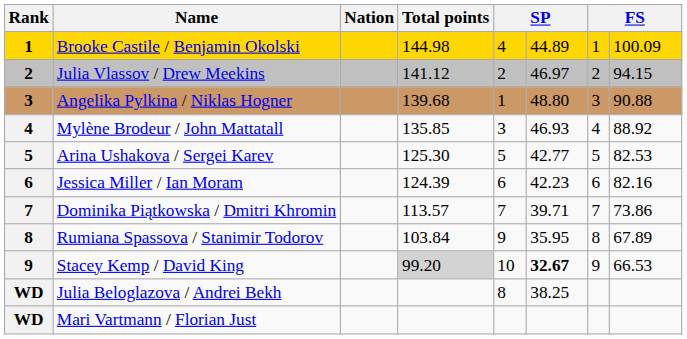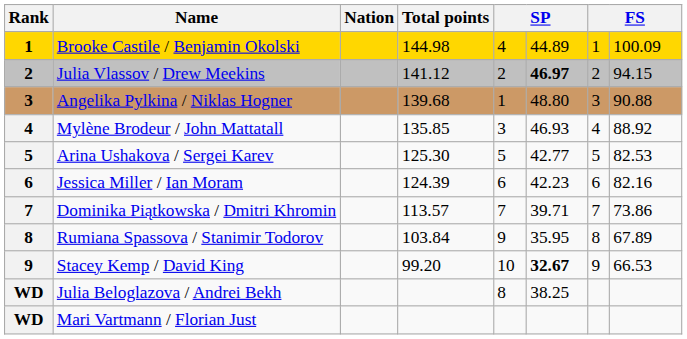(550, 73) normal -> (550, 73) bold
(421, 264) lightgrey background -> (421, 264) no background
